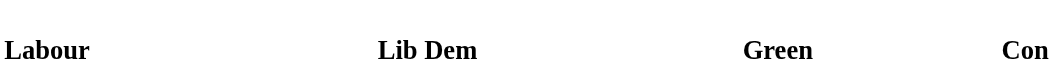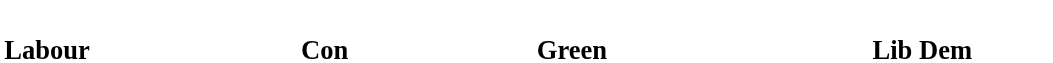columns swapped: (427, 13) <-> (1025, 13)
